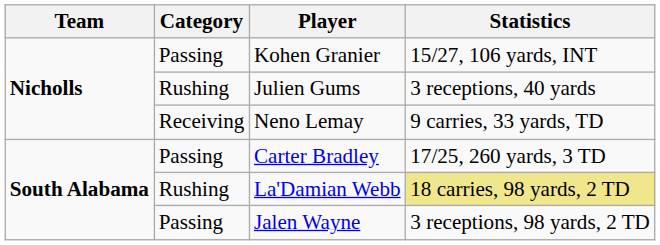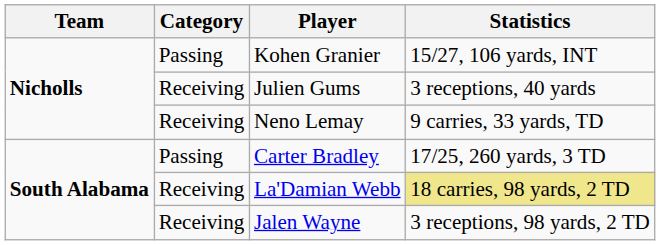(194, 88) Rushing -> (201, 88) Receiving
(194, 188) Rushing -> (201, 188) Receiving
(191, 222) Passing -> (201, 222) Receiving
